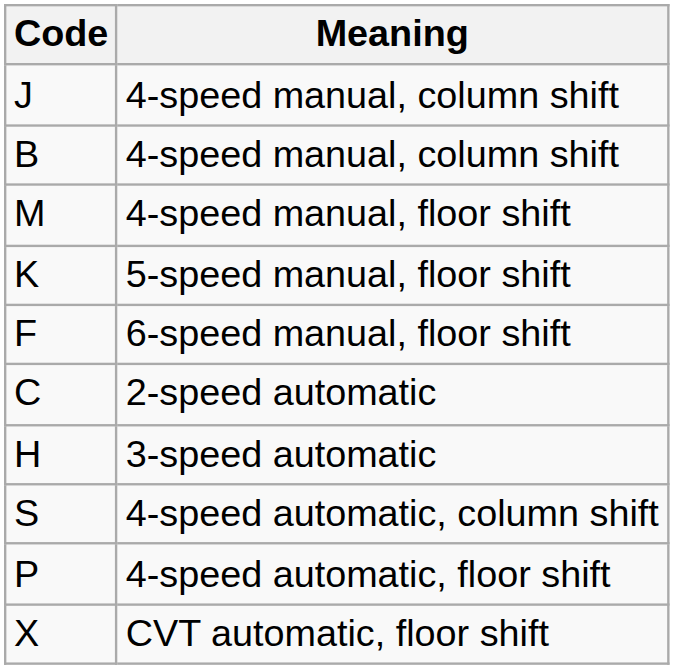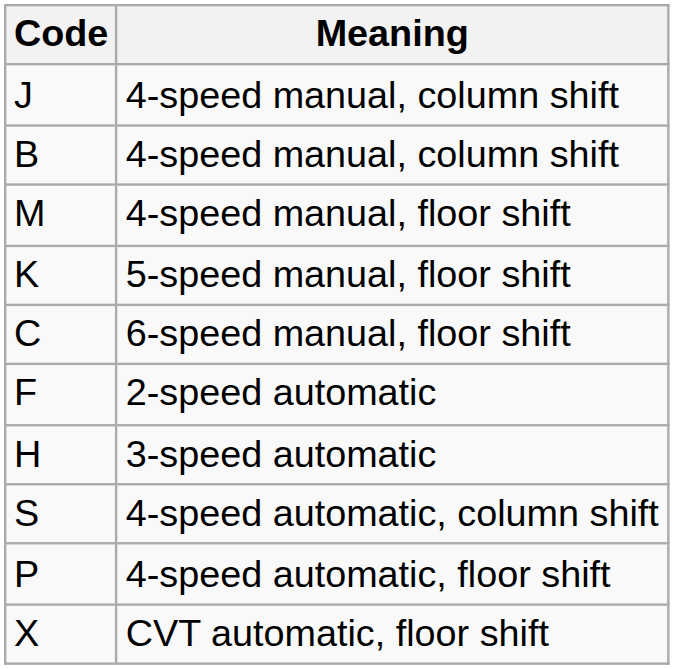(25, 333) F -> (28, 333) C
(28, 393) C -> (25, 393) F
